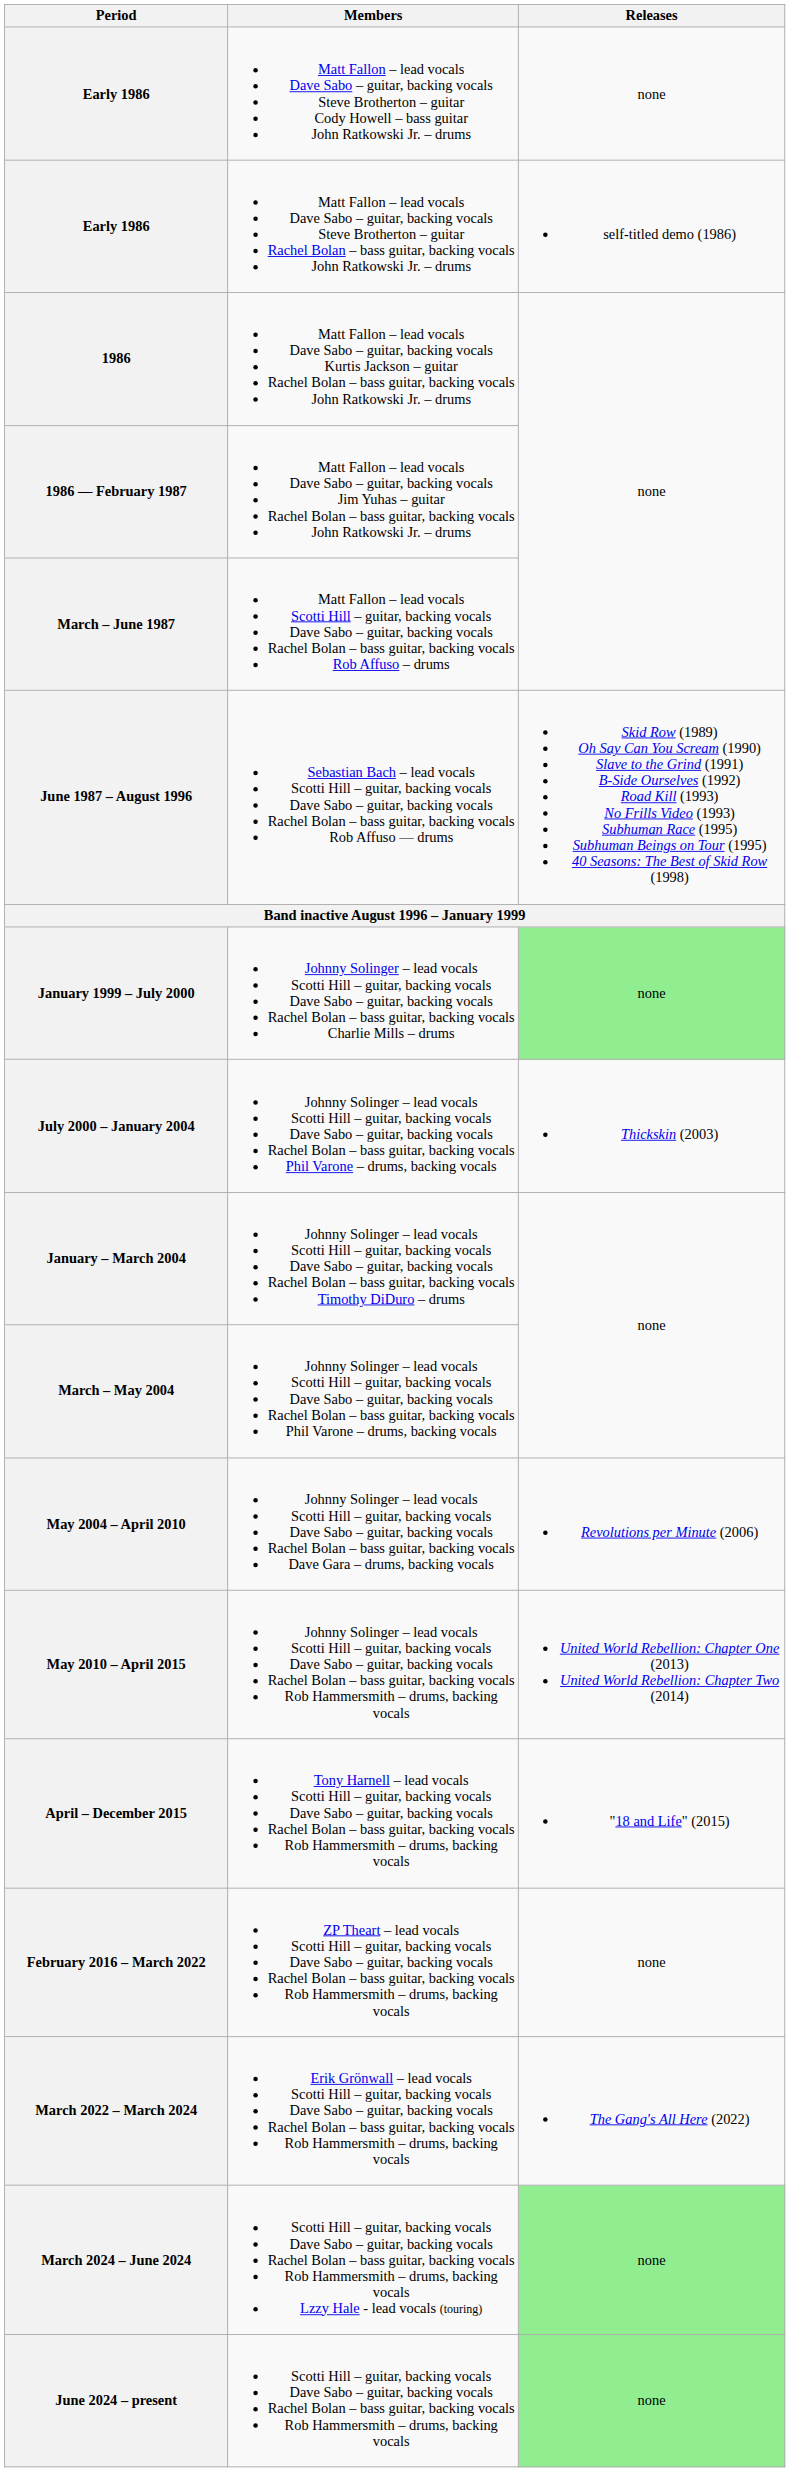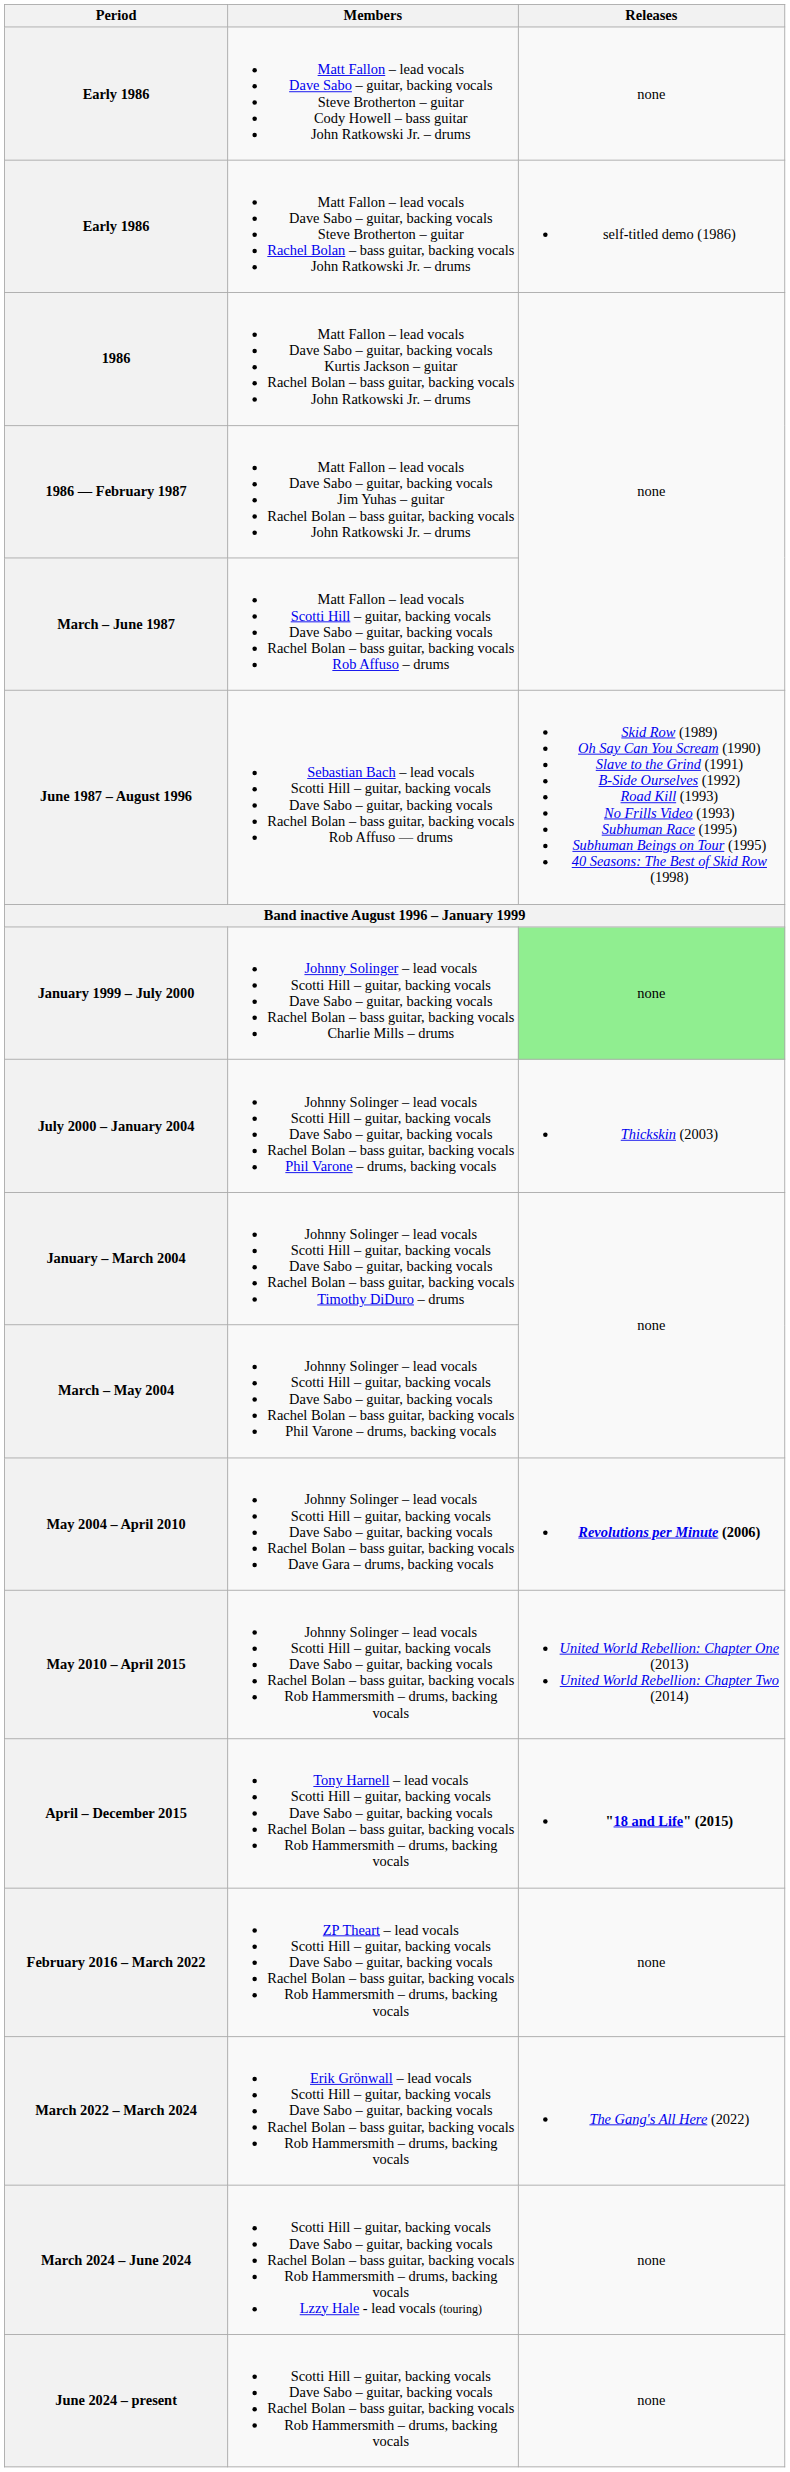(652, 1532) normal -> (651, 1532) bold
(652, 1821) normal -> (651, 1821) bold
(652, 2259) lightgreen background -> (651, 2259) no background
(652, 2400) lightgreen background -> (651, 2400) no background
